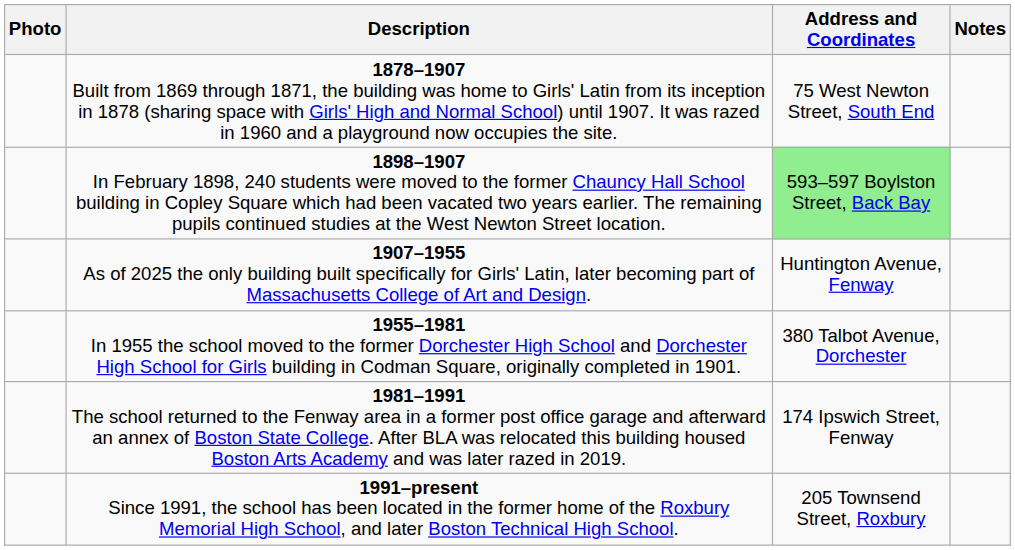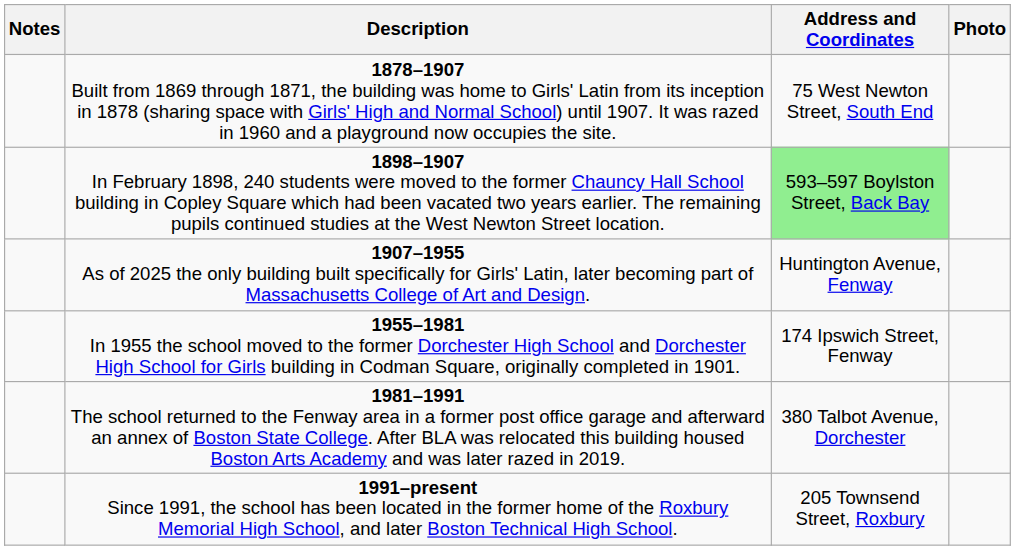columns swapped: (35, 29) <-> (980, 29)
(861, 345) 380 Talbot Avenue, Dorchester -> (860, 345) 174 Ipswich Street, Fenway
(861, 427) 174 Ipswich Street, Fenway -> (860, 427) 380 Talbot Avenue, Dorchester
